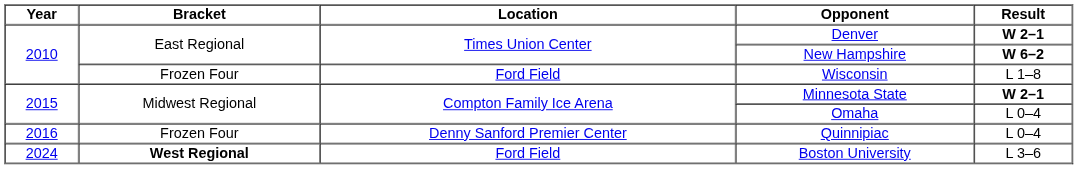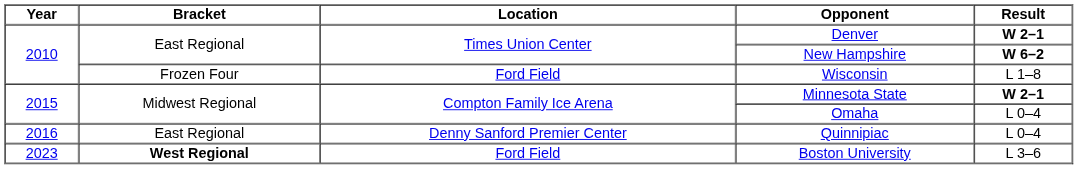(199, 133) Frozen Four -> (199, 133) East Regional
(42, 153) 2024 -> (42, 153) 2023
